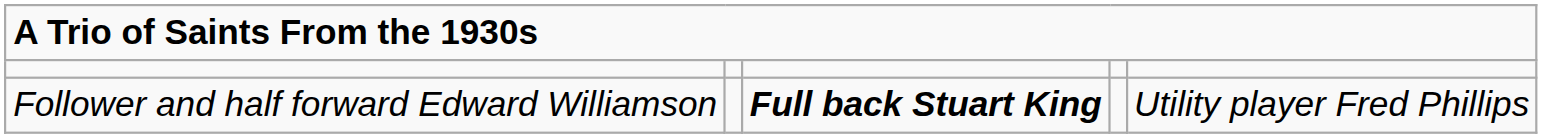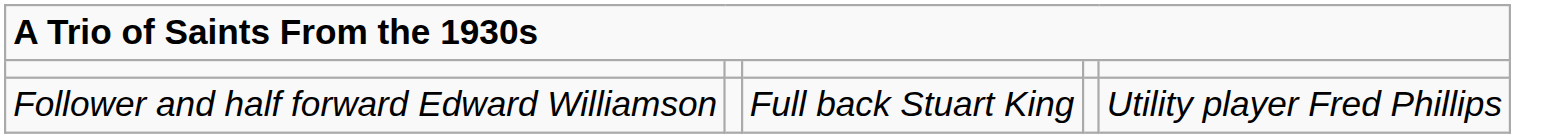(926, 104) bold -> (912, 104) normal
